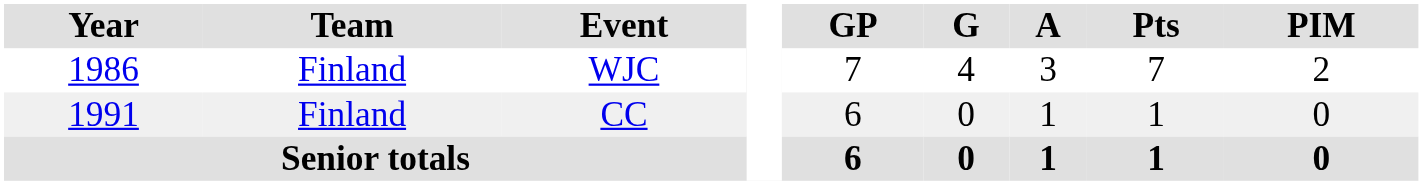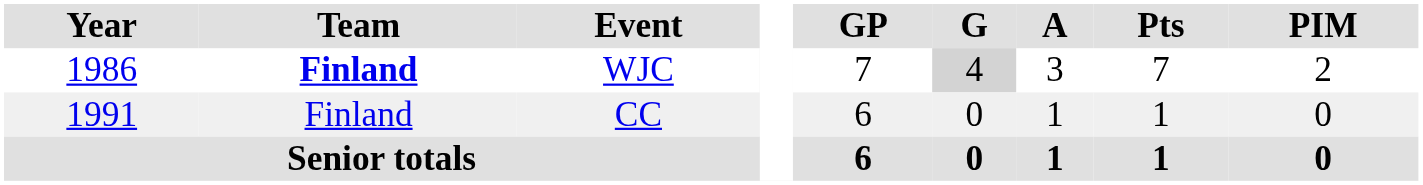(352, 69) normal -> (359, 69) bold
(966, 69) no background -> (974, 69) lightgrey background
